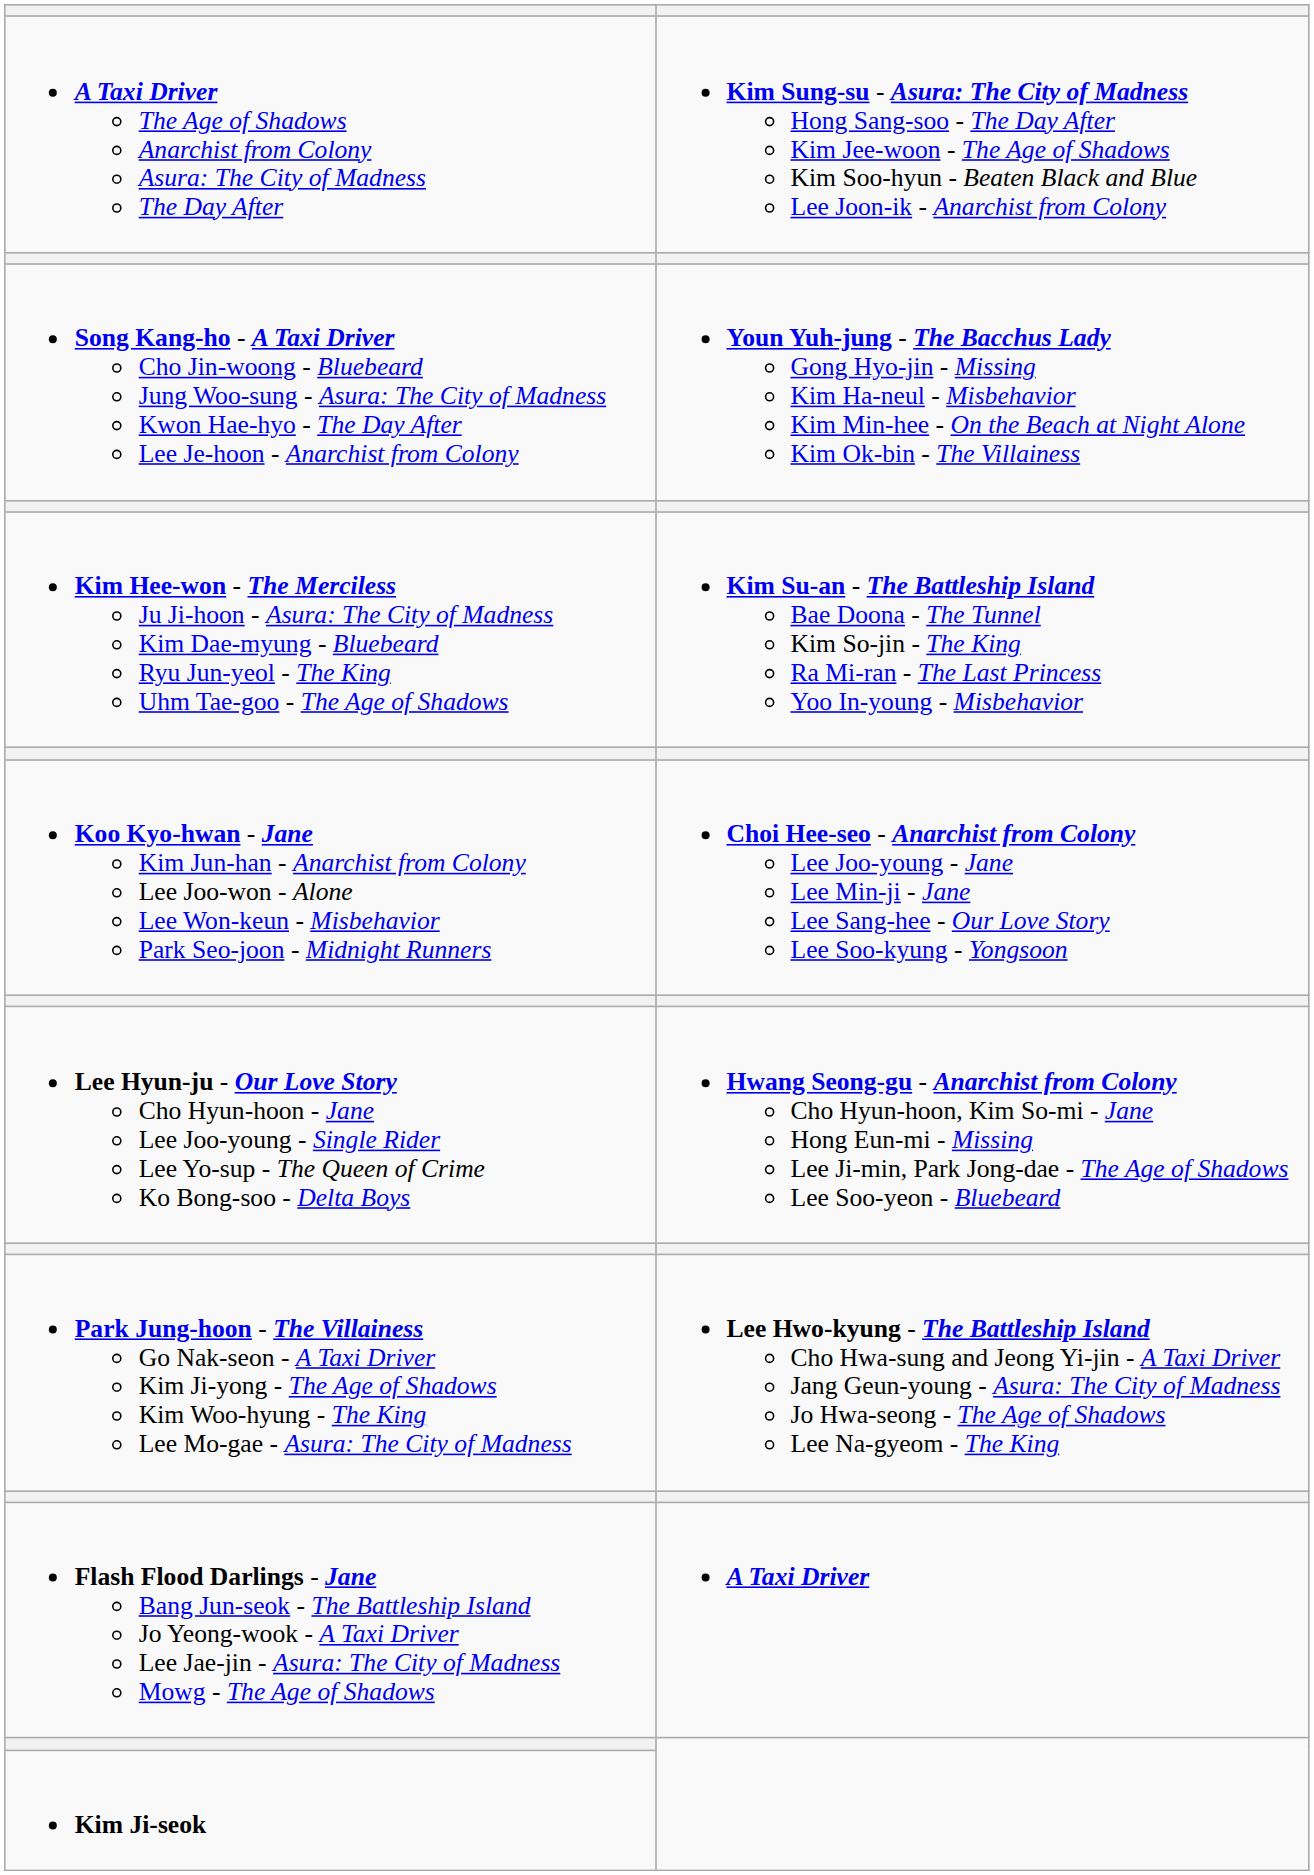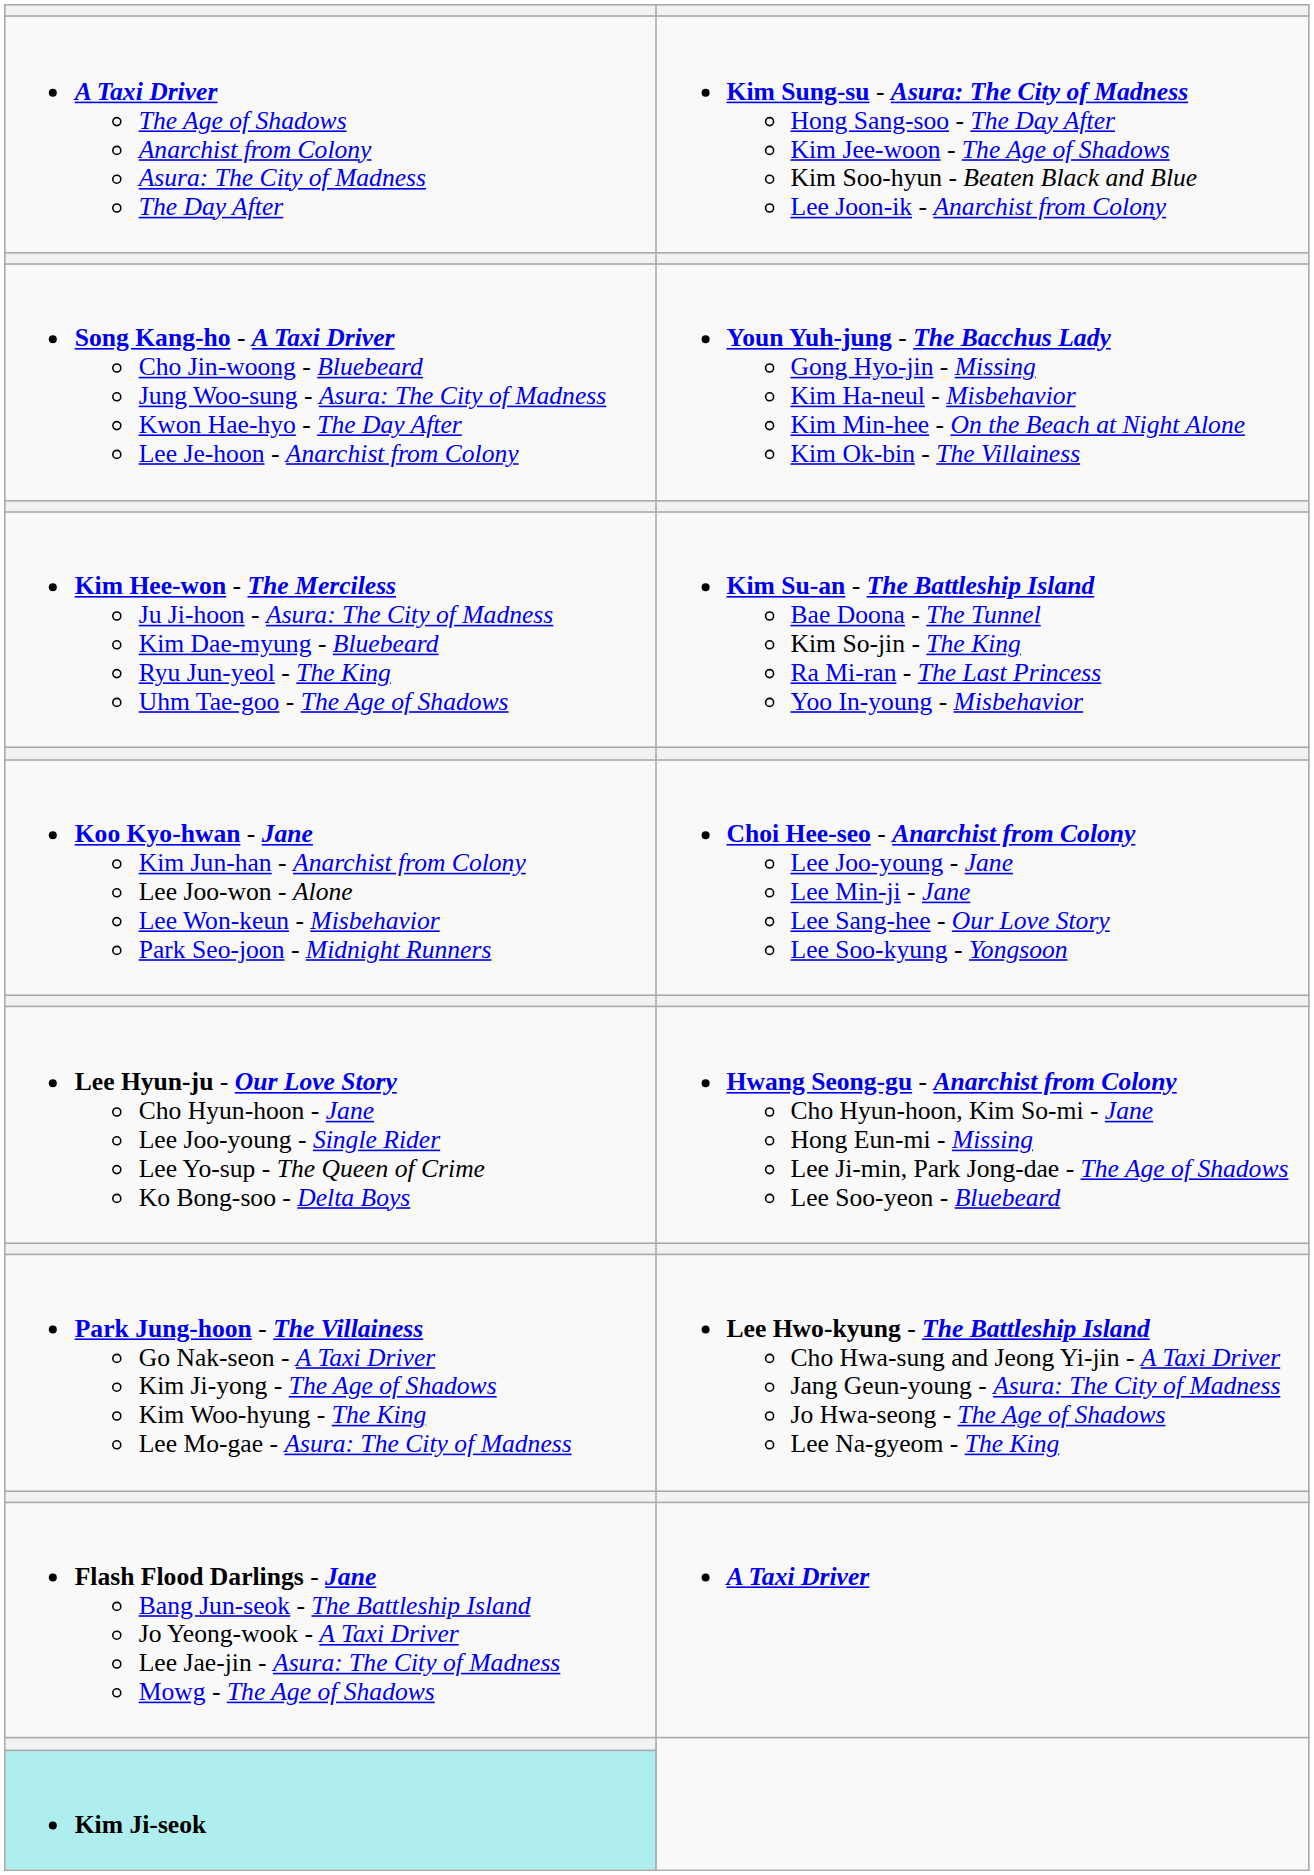(331, 1824) no background -> (331, 1824) paleturquoise background
